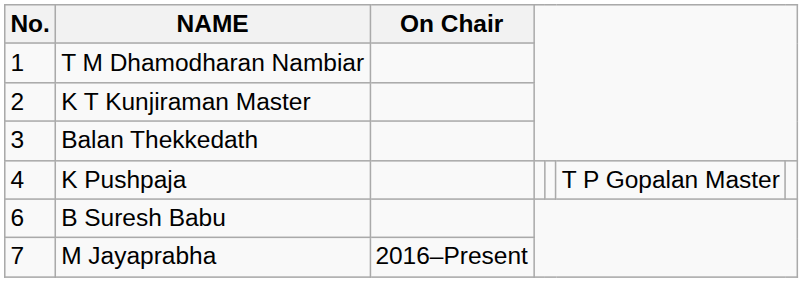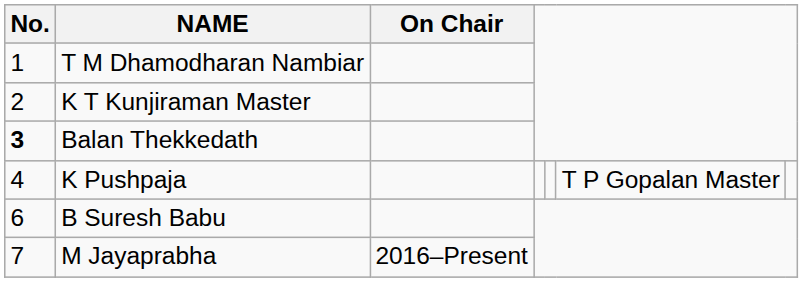(17, 140) normal -> (17, 140) bold
